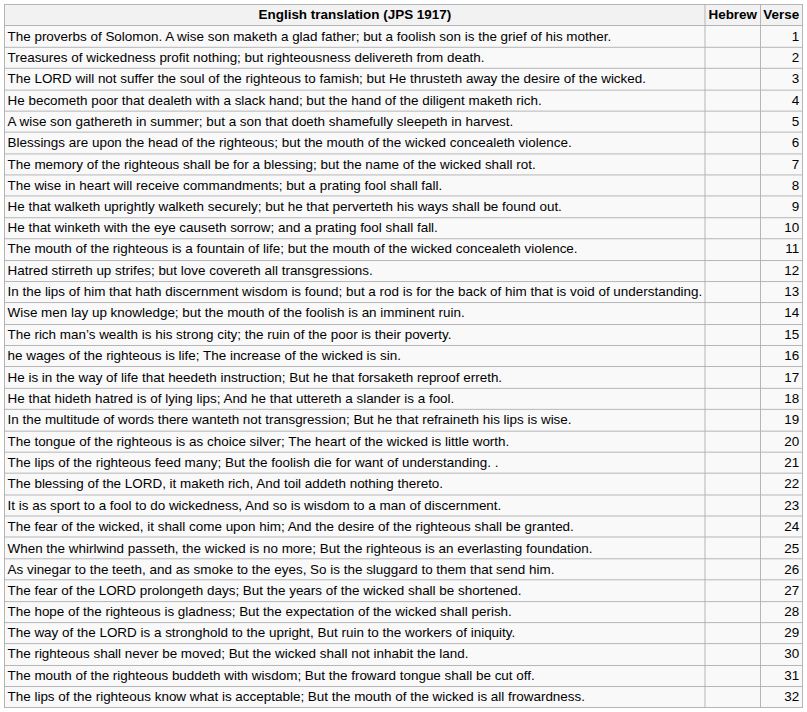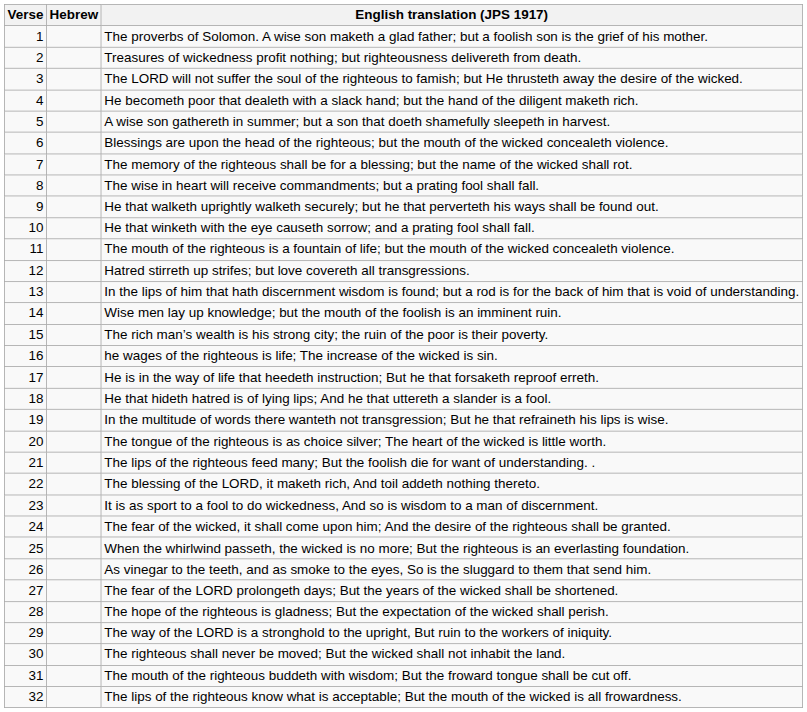columns swapped: (781, 15) <-> (355, 15)
